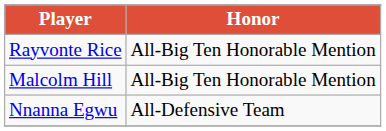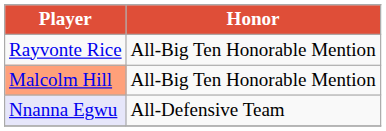(61, 79) no background -> (61, 79) lightsalmon background
(63, 110) no background -> (63, 110) lavender background
